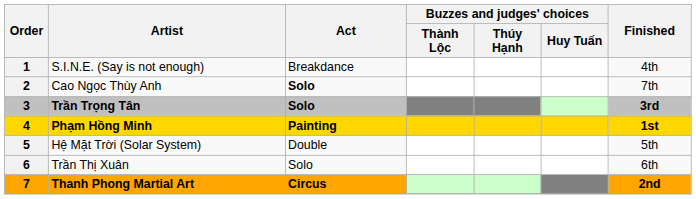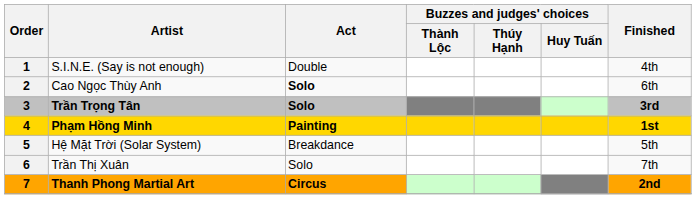(321, 67) Breakdance -> (308, 67) Double
(650, 86) 7th -> (650, 86) 6th
(308, 145) Double -> (321, 145) Breakdance
(650, 164) 6th -> (650, 164) 7th
